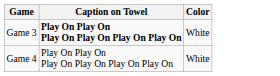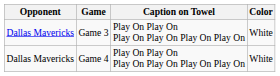+ column: (40, 12)
(111, 32) bold -> (179, 32) normal
